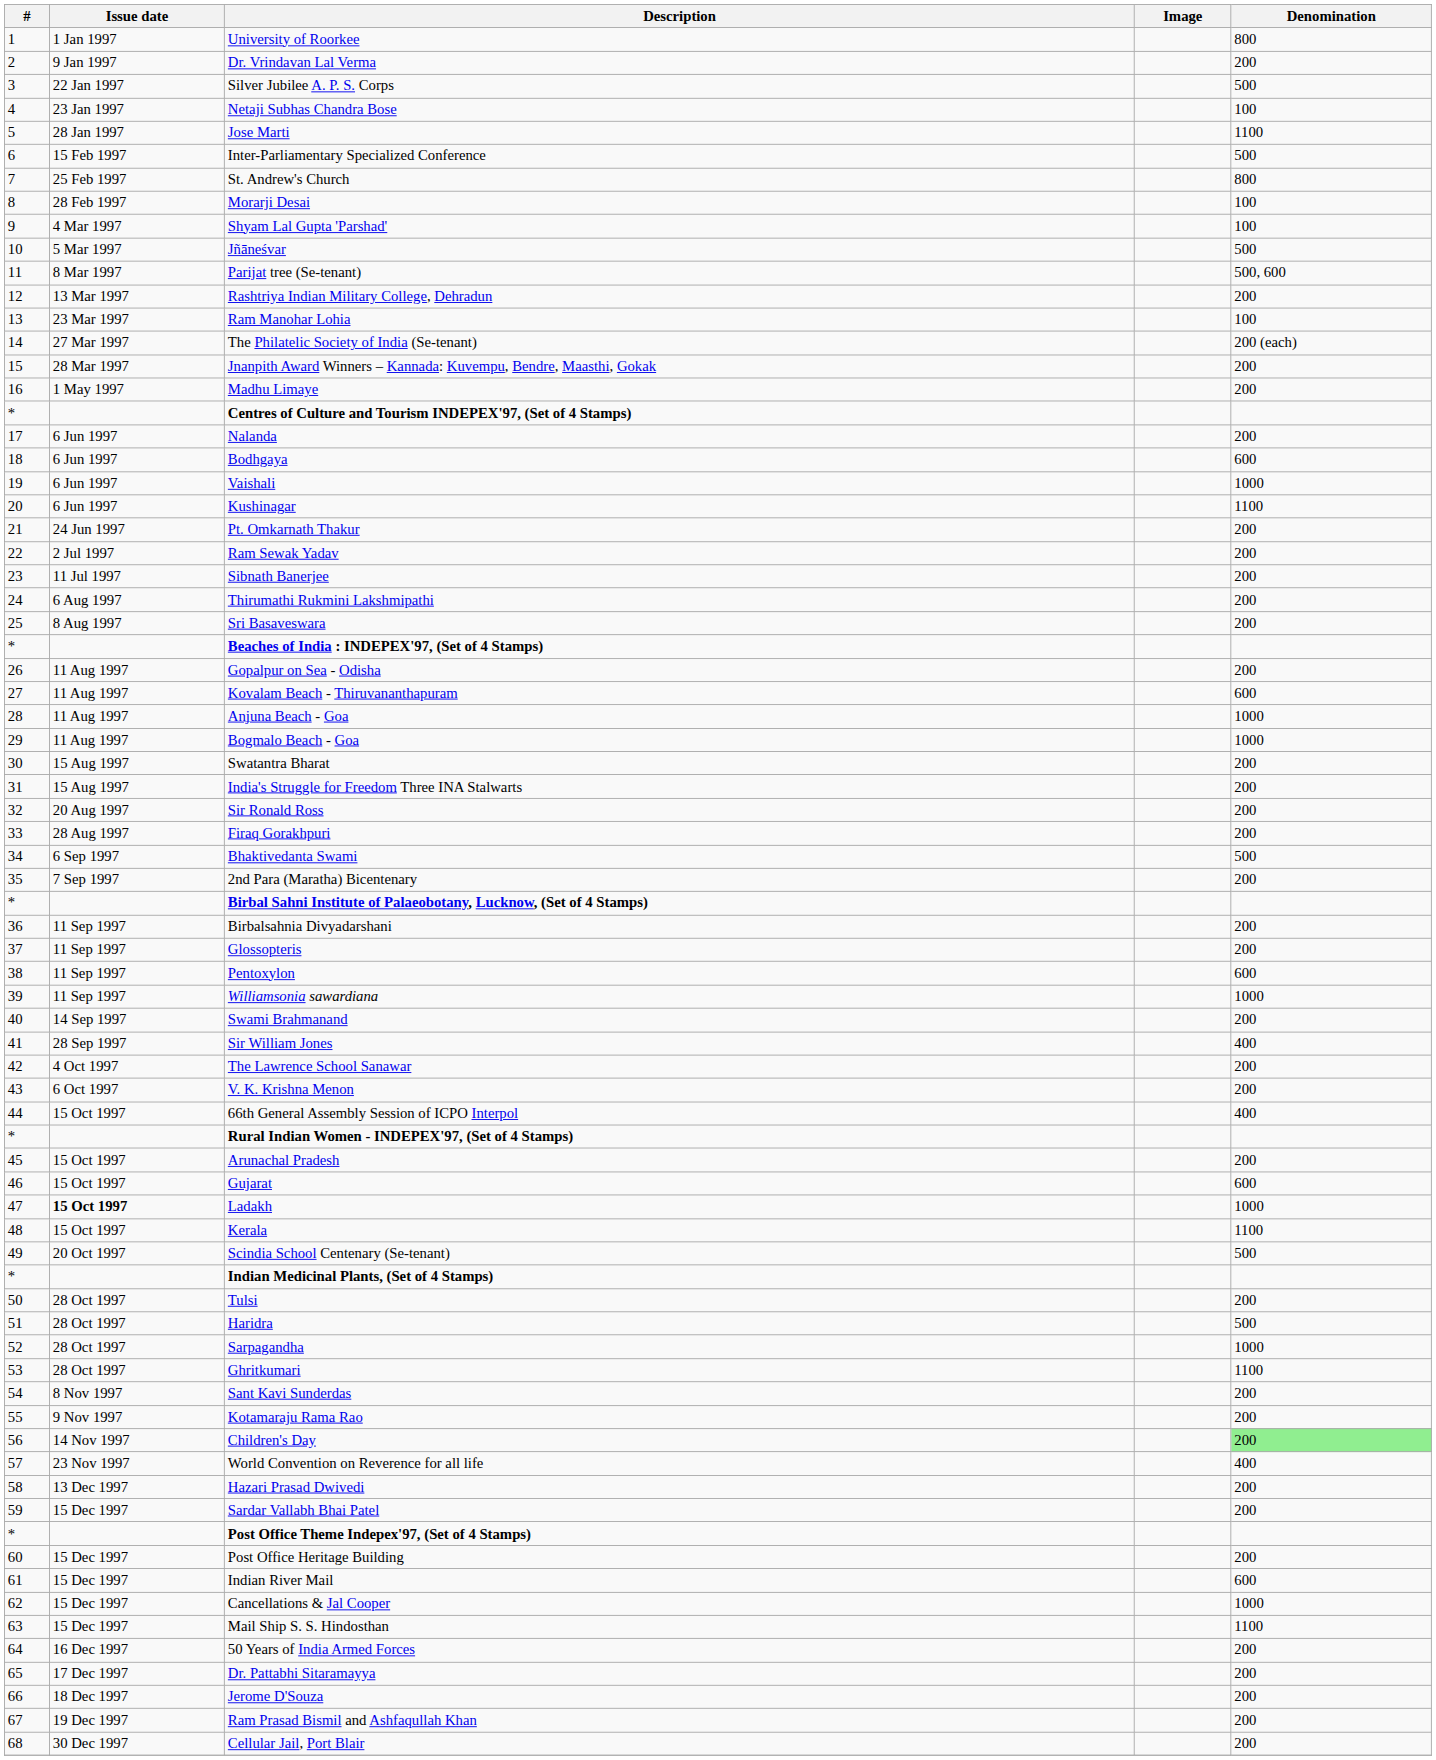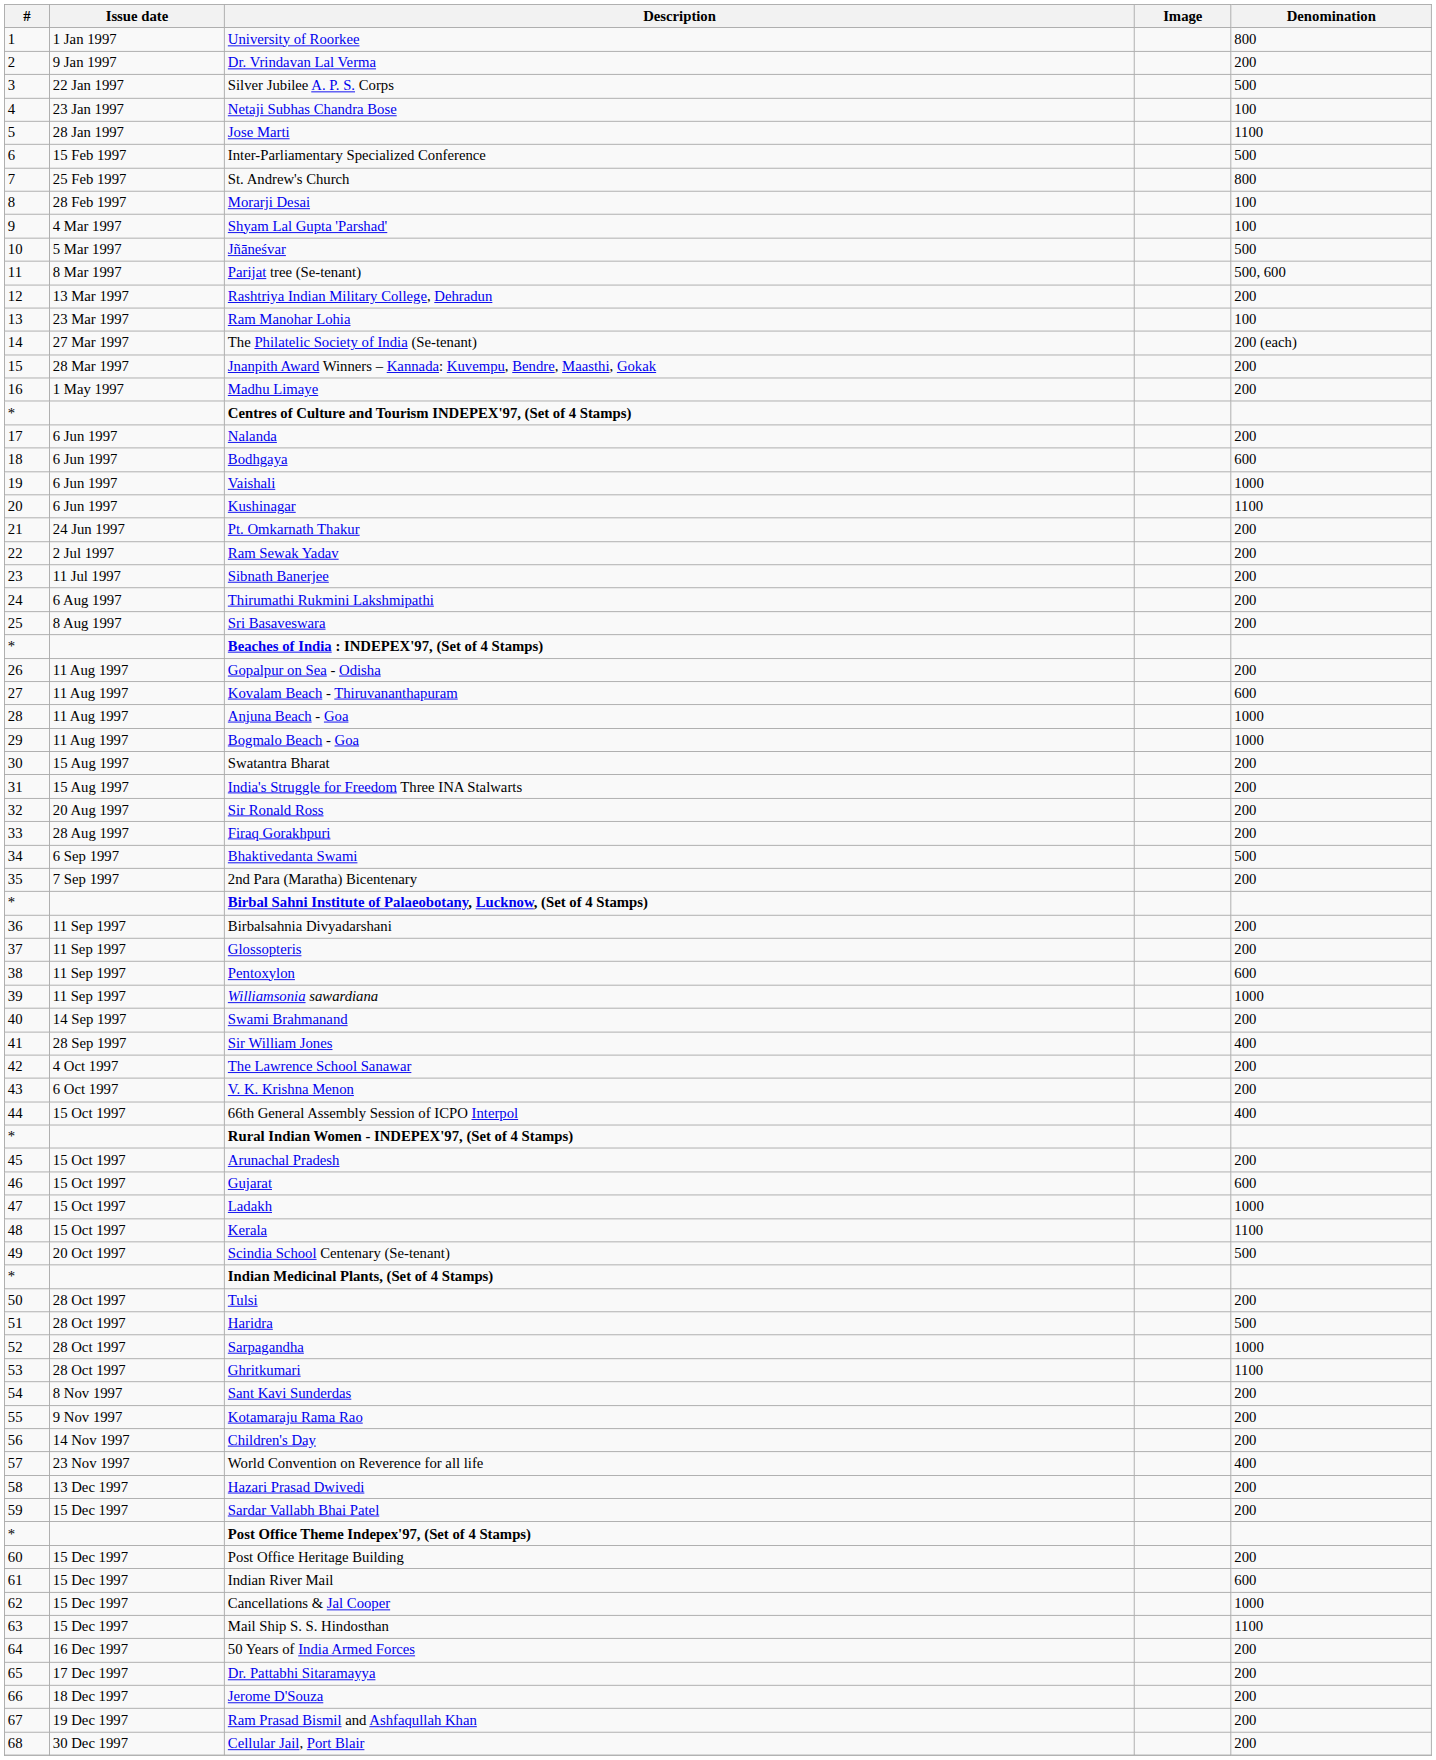(90, 1206) bold -> (89, 1206) normal
(1245, 1440) lightgreen background -> (1245, 1440) no background
